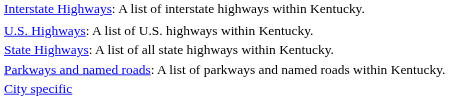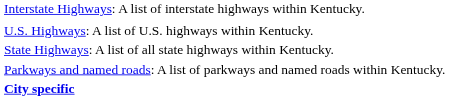(38, 88) normal -> (39, 88) bold
